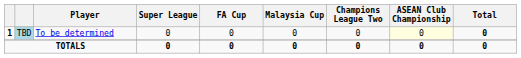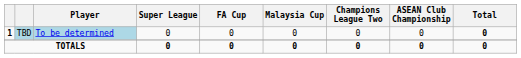(75, 34) no background -> (75, 34) lightblue background
(421, 34) lightyellow background -> (421, 34) no background
